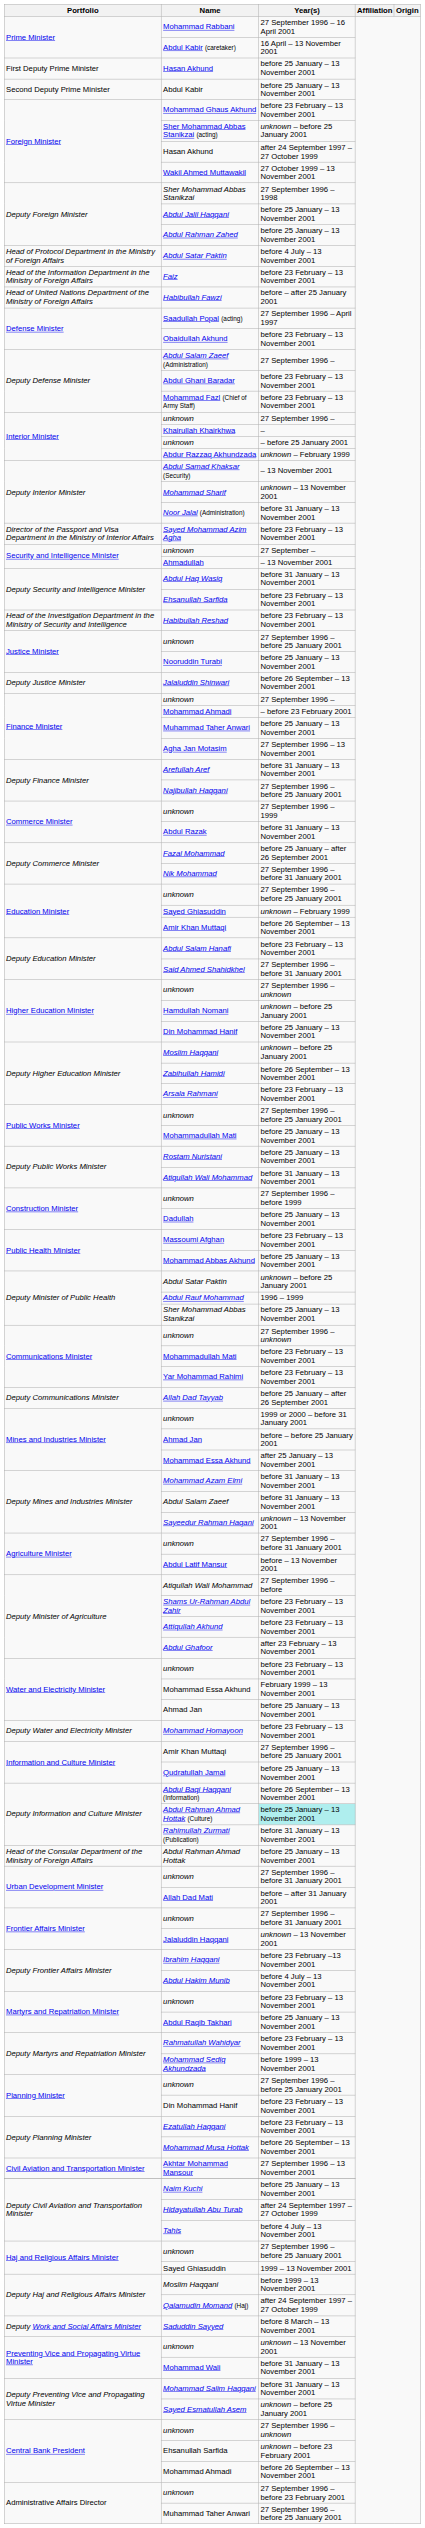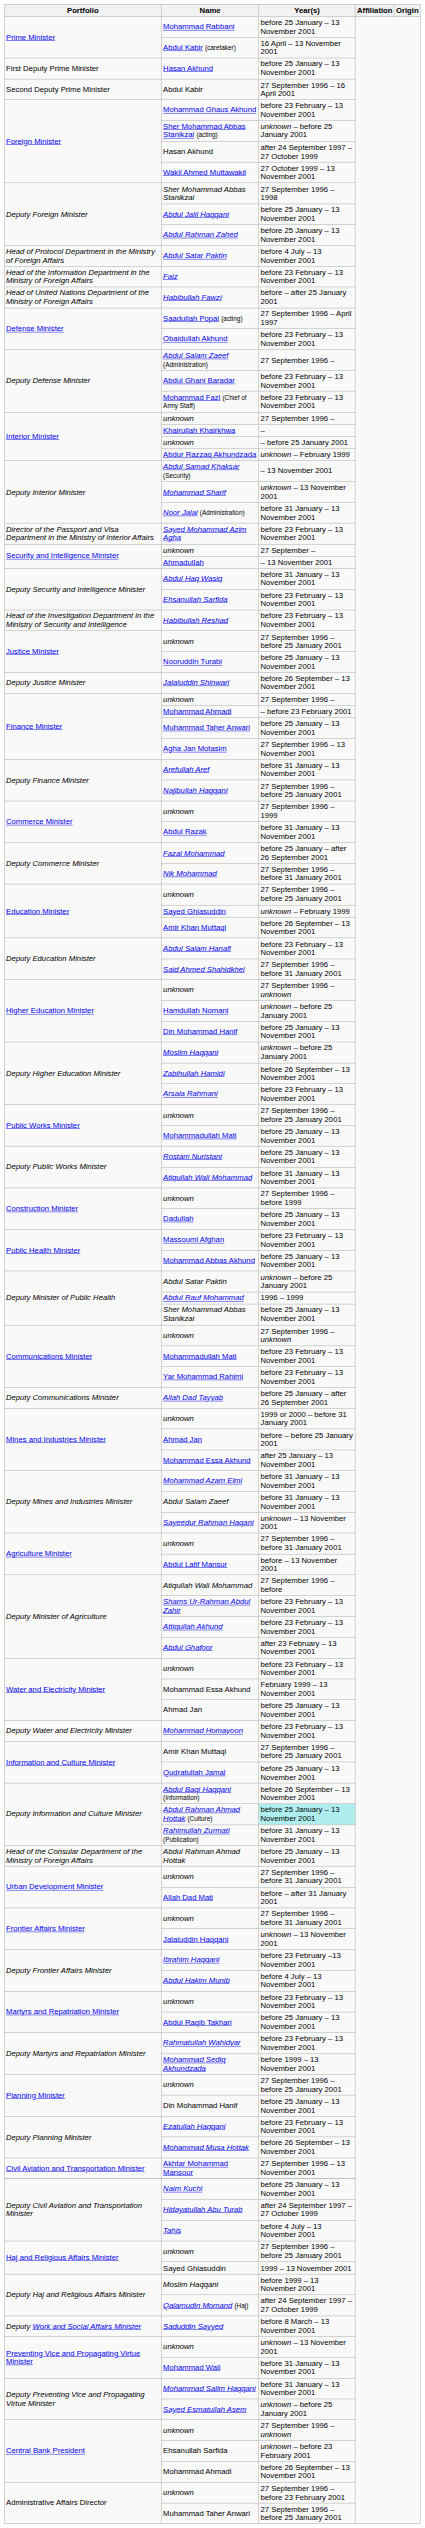(303, 27) 27 September 1996 – 16 April 2001 -> (300, 27) before 25 January – 13 November 2001
(300, 89) before 25 January – 13 November 2001 -> (303, 89) 27 September 1996 – 16 April 2001
(302, 2105) before 23 February – 13 November 2001 -> (300, 2105) before 25 January – 13 November 2001
